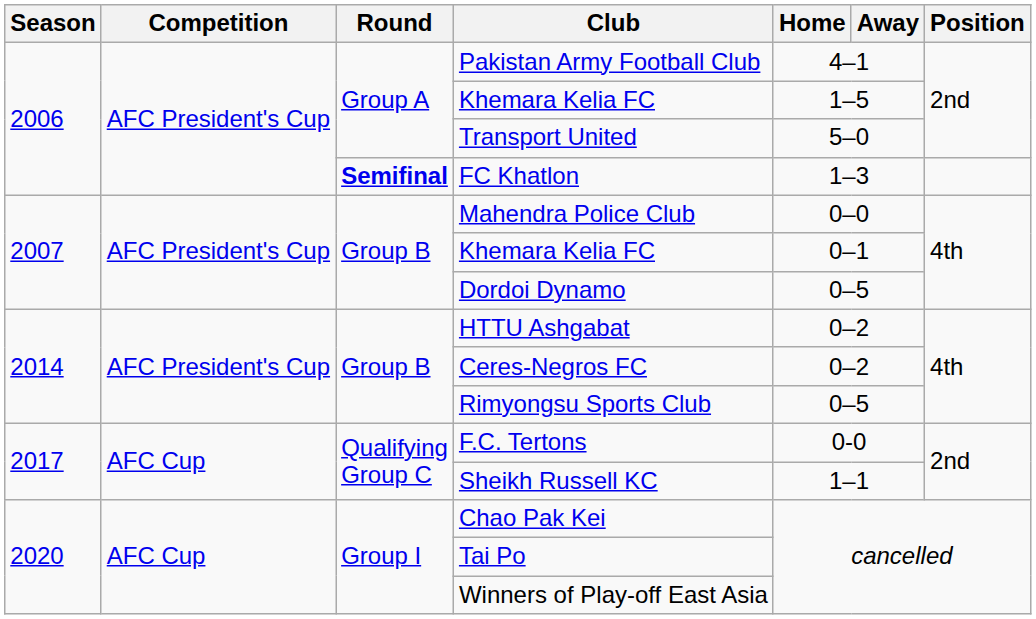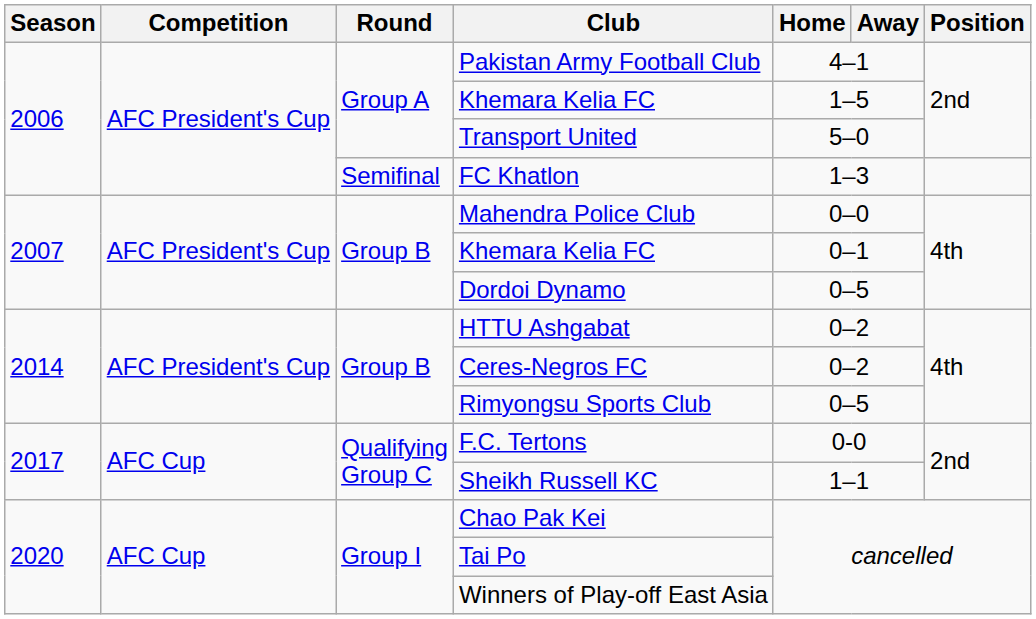(394, 175) bold -> (390, 175) normal
